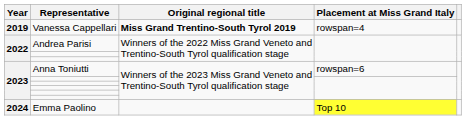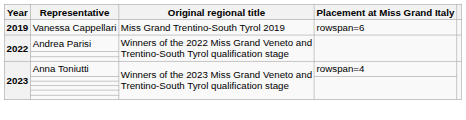(208, 28) bold -> (203, 28) normal
(341, 28) rowspan=4 -> (341, 28) rowspan=6
(341, 69) rowspan=6 -> (341, 69) rowspan=4
- row: (17, 107)
